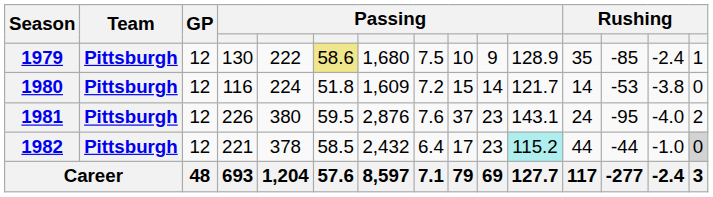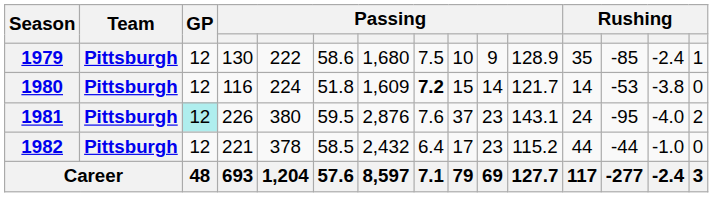(336, 57) khaki background -> (336, 57) no background
(431, 87) normal -> (431, 87) bold
(200, 117) no background -> (200, 117) paleturquoise background
(535, 146) paleturquoise background -> (535, 146) no background
(698, 146) lightgrey background -> (698, 146) no background
